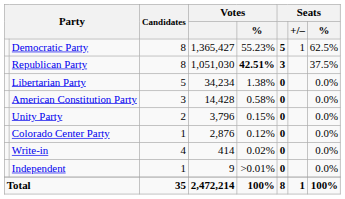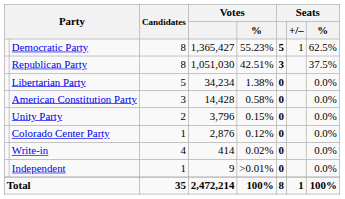(257, 64) bold -> (257, 64) normal
